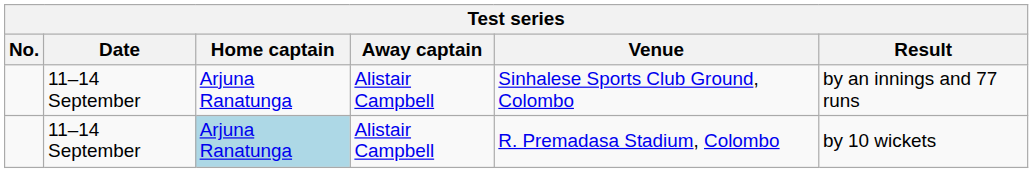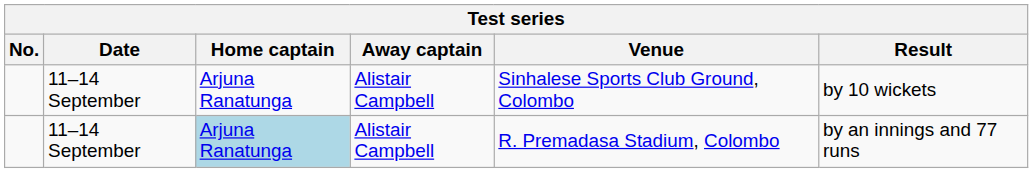(910, 89) by an innings and 77 runs -> (880, 89) by 10 wickets
(880, 141) by 10 wickets -> (910, 141) by an innings and 77 runs
